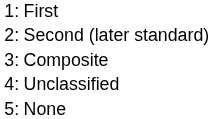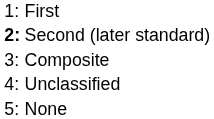(12, 35) normal -> (12, 35) bold
